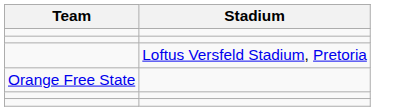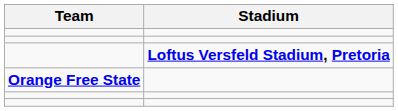(255, 55) normal -> (269, 55) bold
(72, 79) normal -> (74, 79) bold
